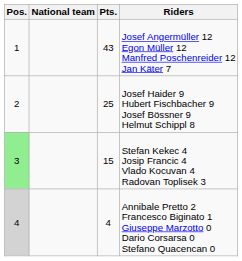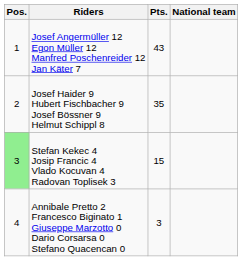columns swapped: (63, 12) <-> (179, 12)
(108, 104) 25 -> (159, 104) 35
(17, 222) lightgrey background -> (17, 222) no background
(108, 222) 4 -> (159, 222) 3
